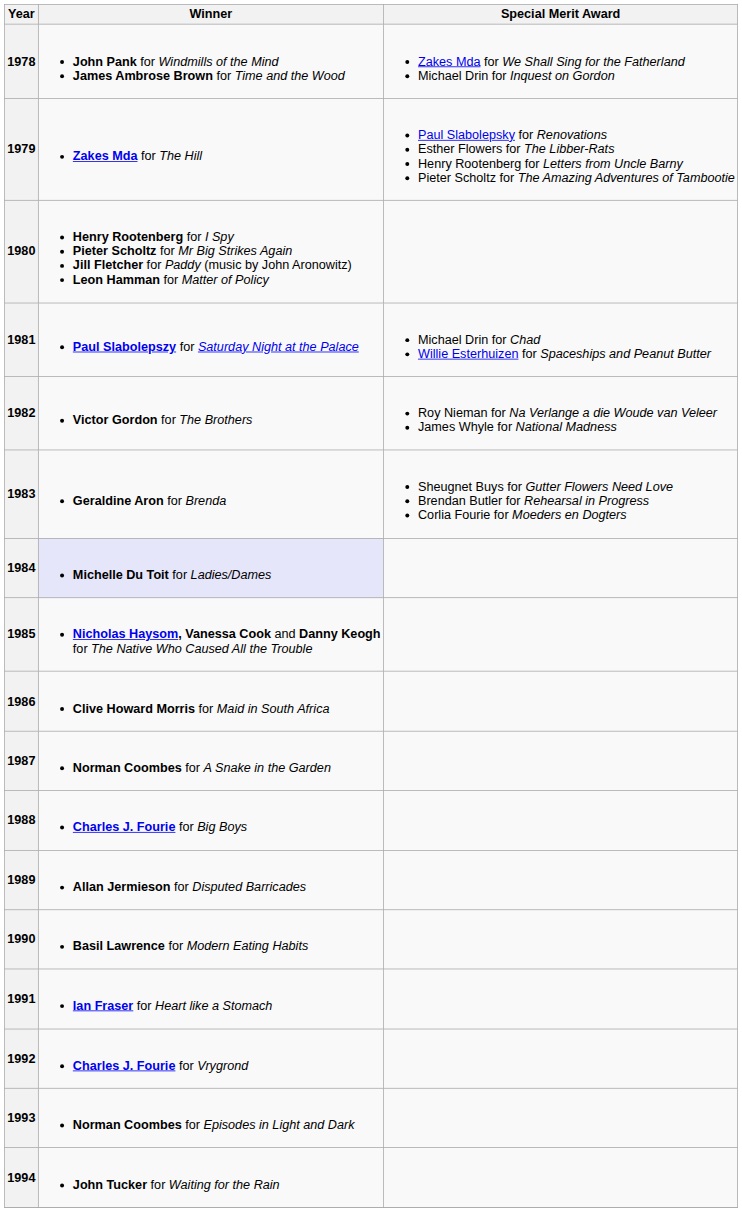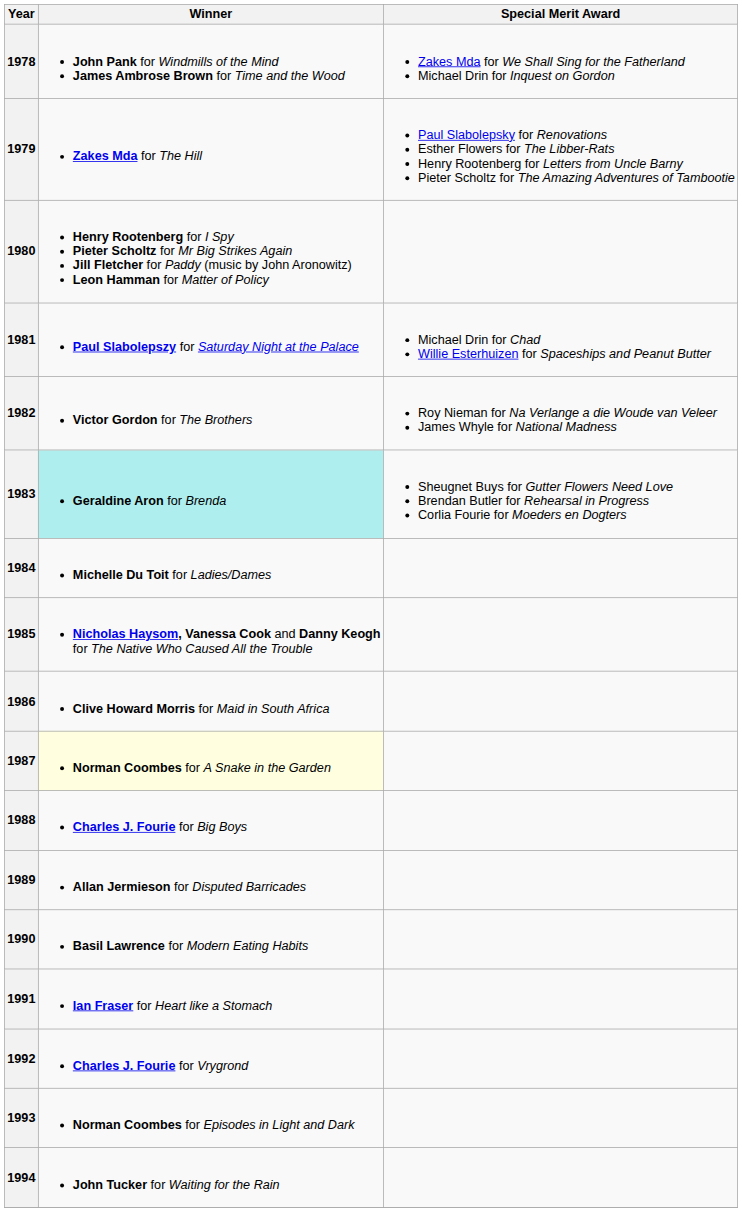(211, 501) no background -> (211, 501) paleturquoise background
(211, 575) lavender background -> (211, 575) no background
(211, 768) no background -> (211, 768) lightyellow background
